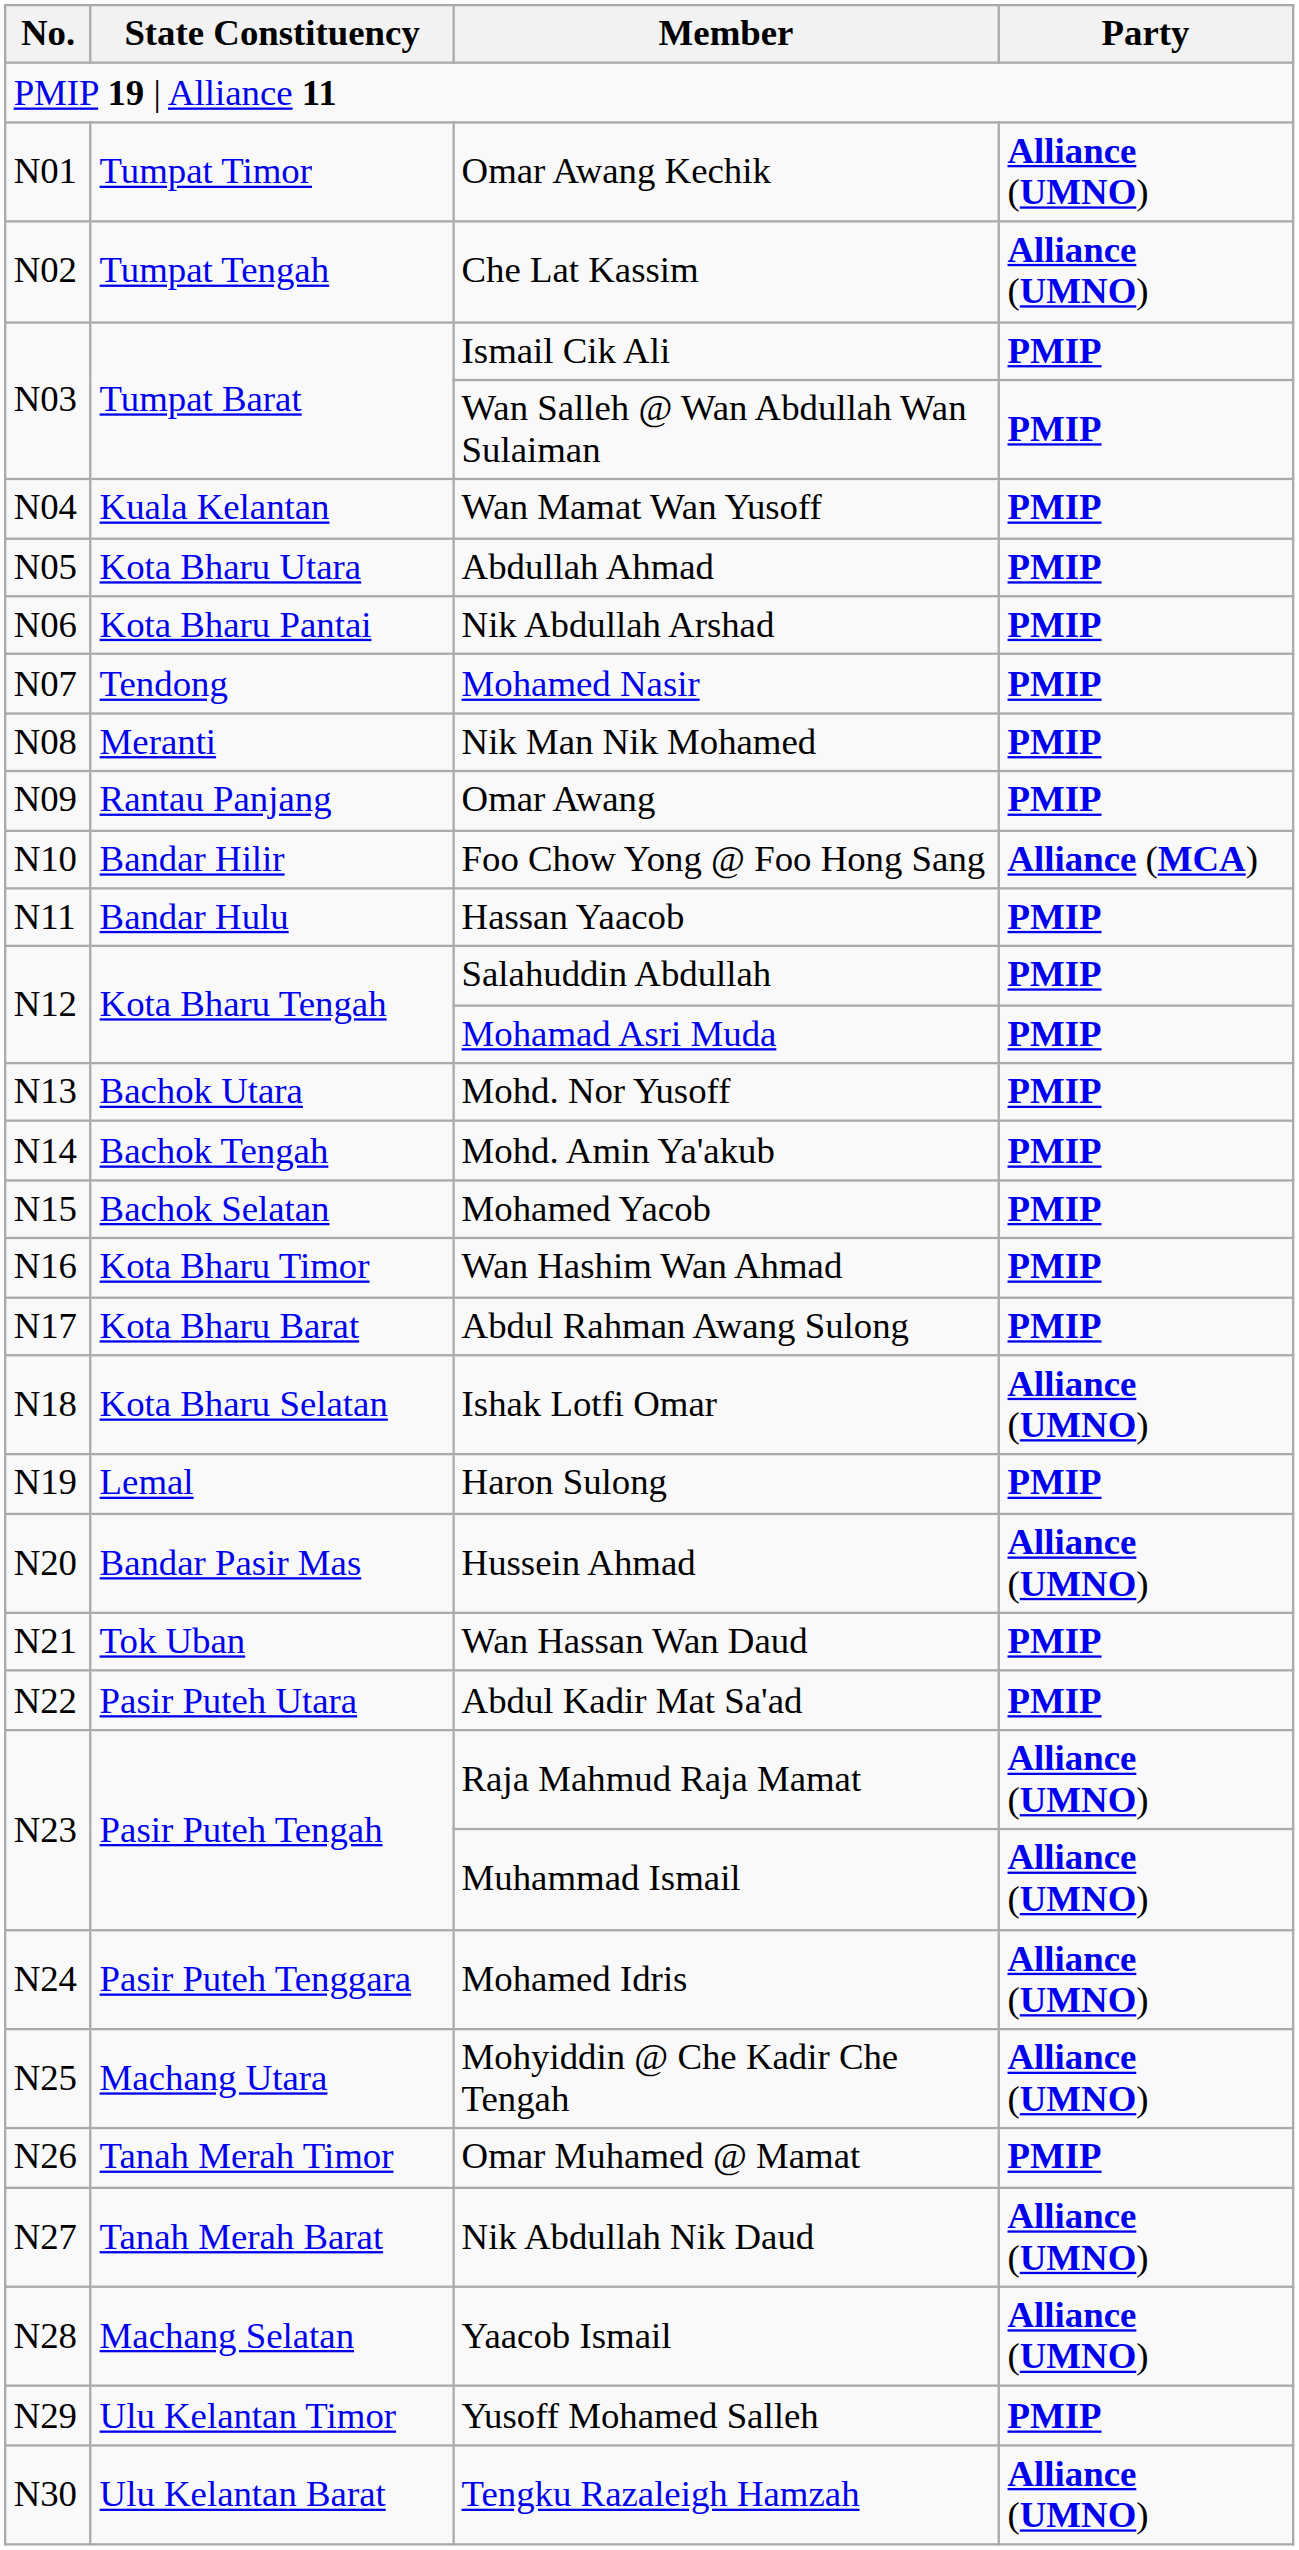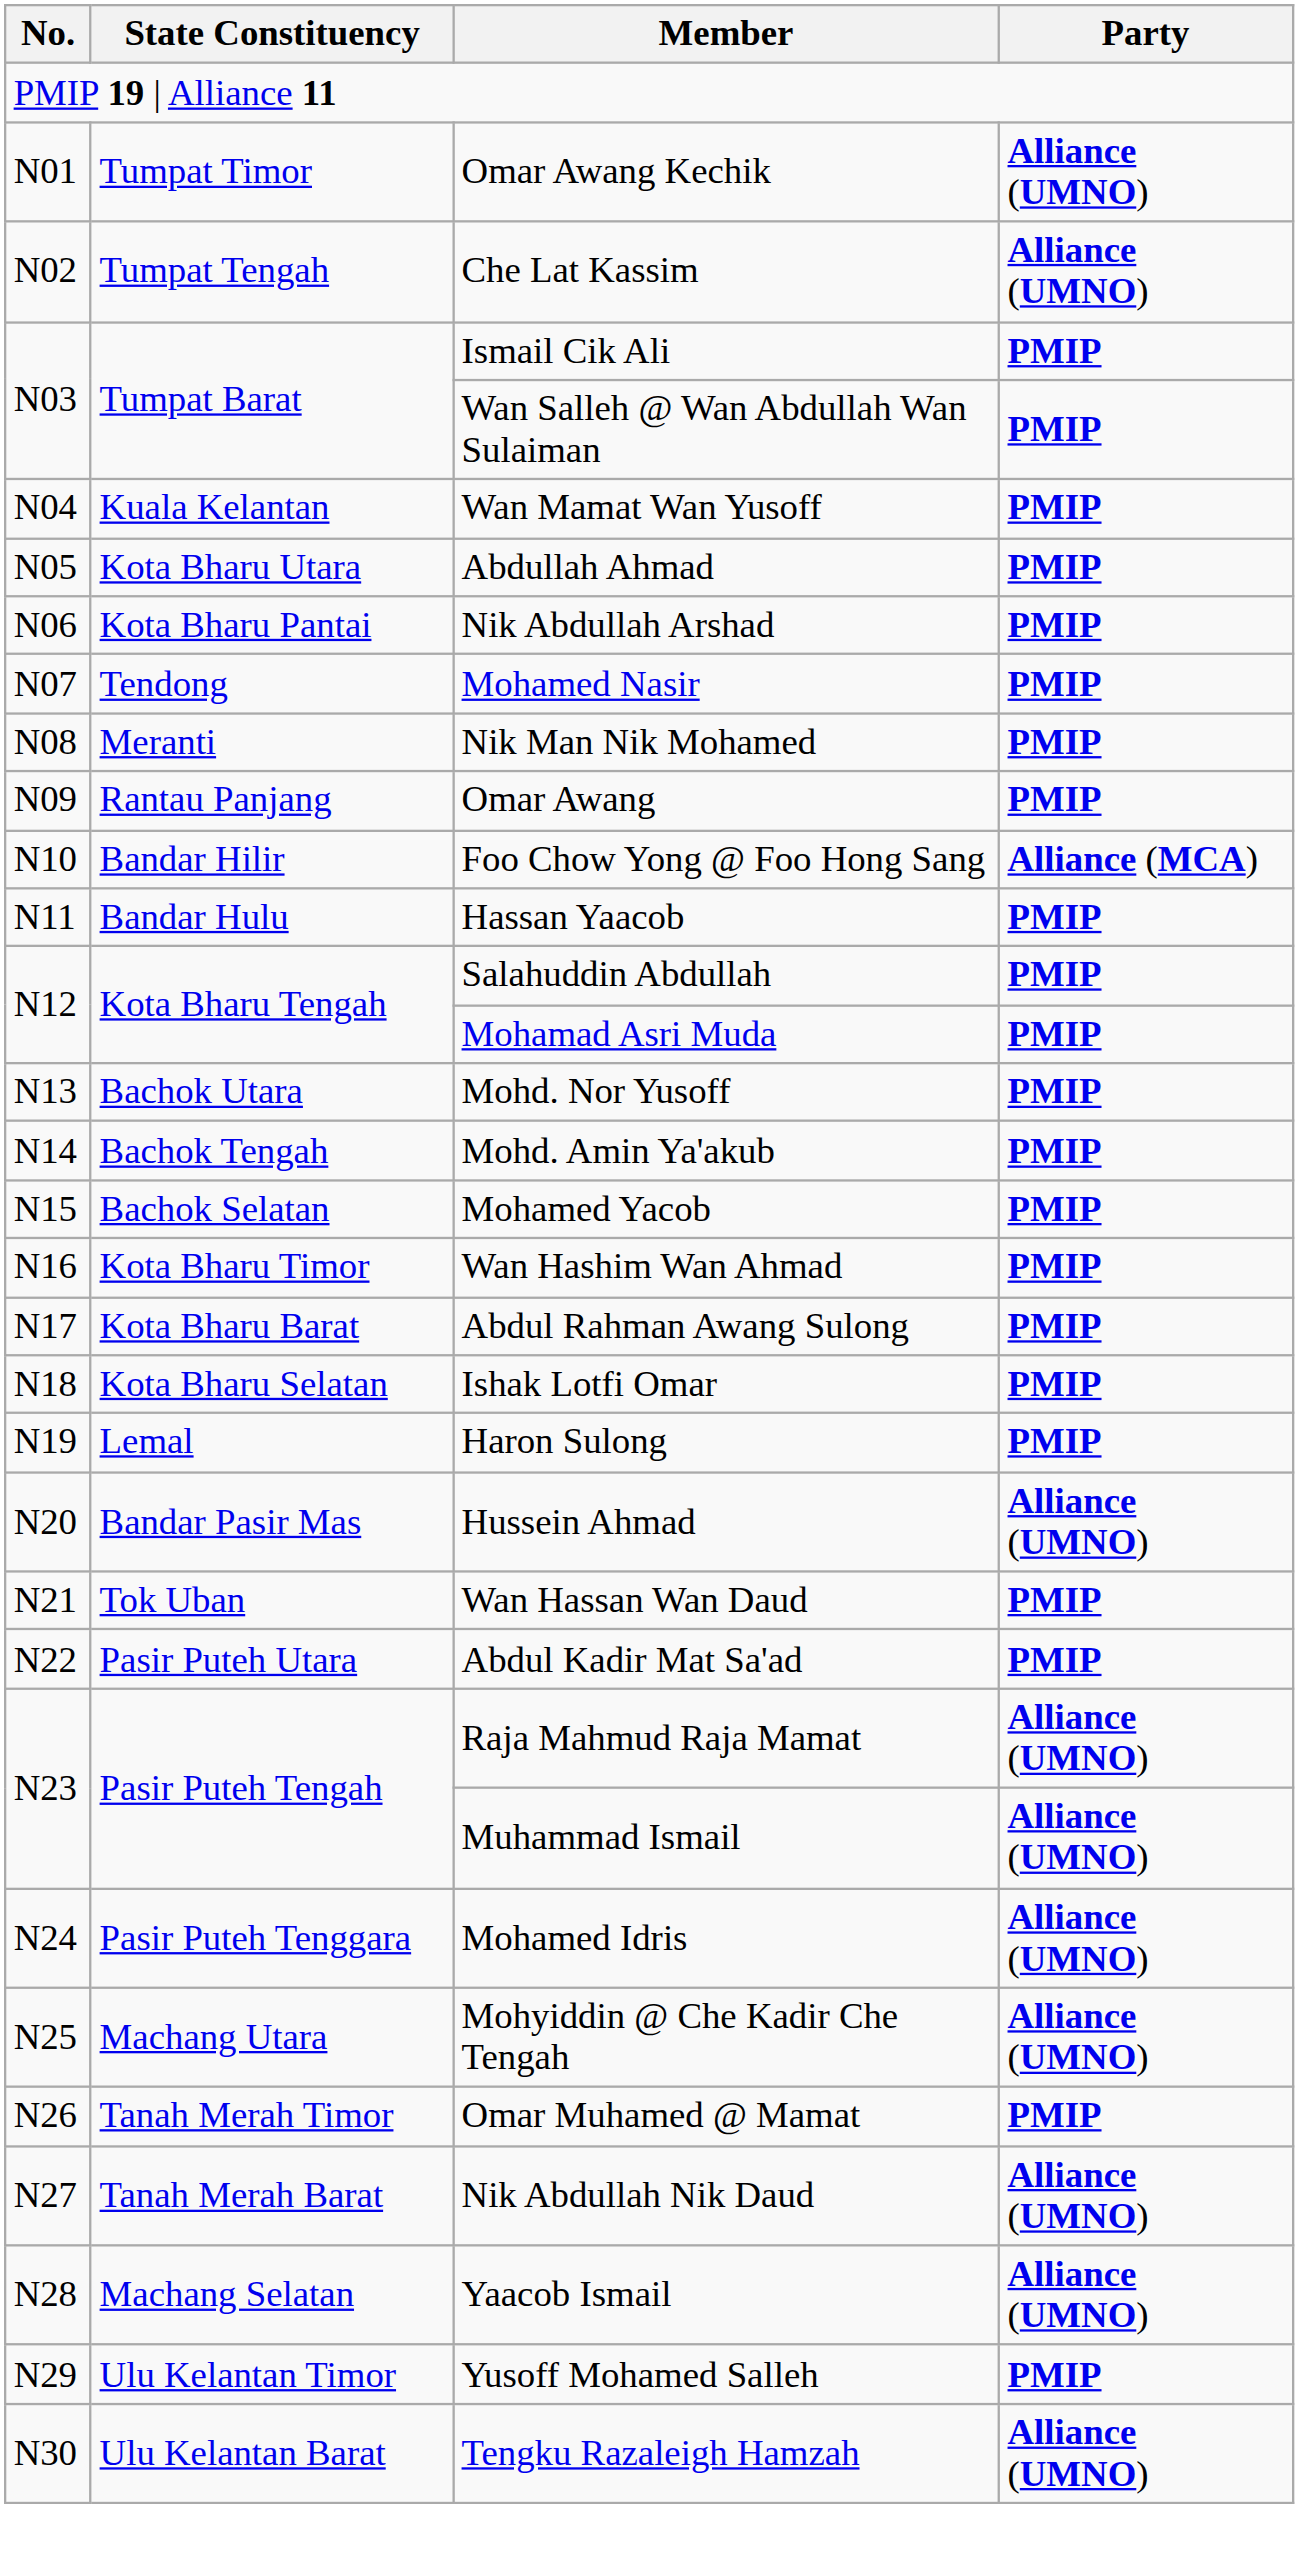(1078, 1404) Alliance (UMNO) -> (1055, 1383) PMIP
